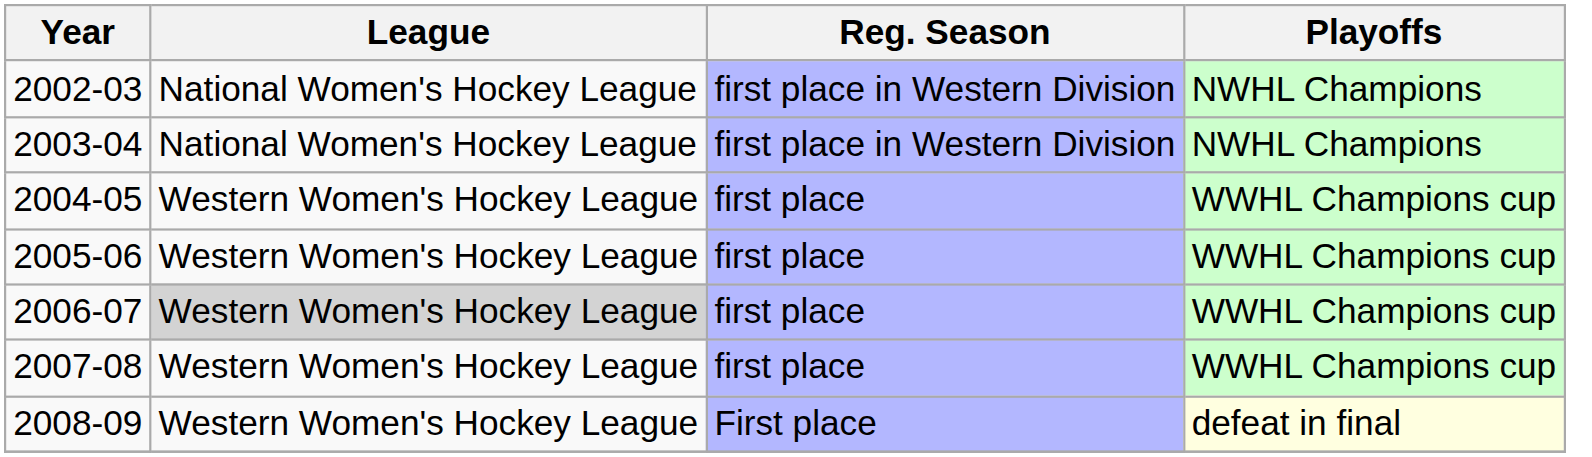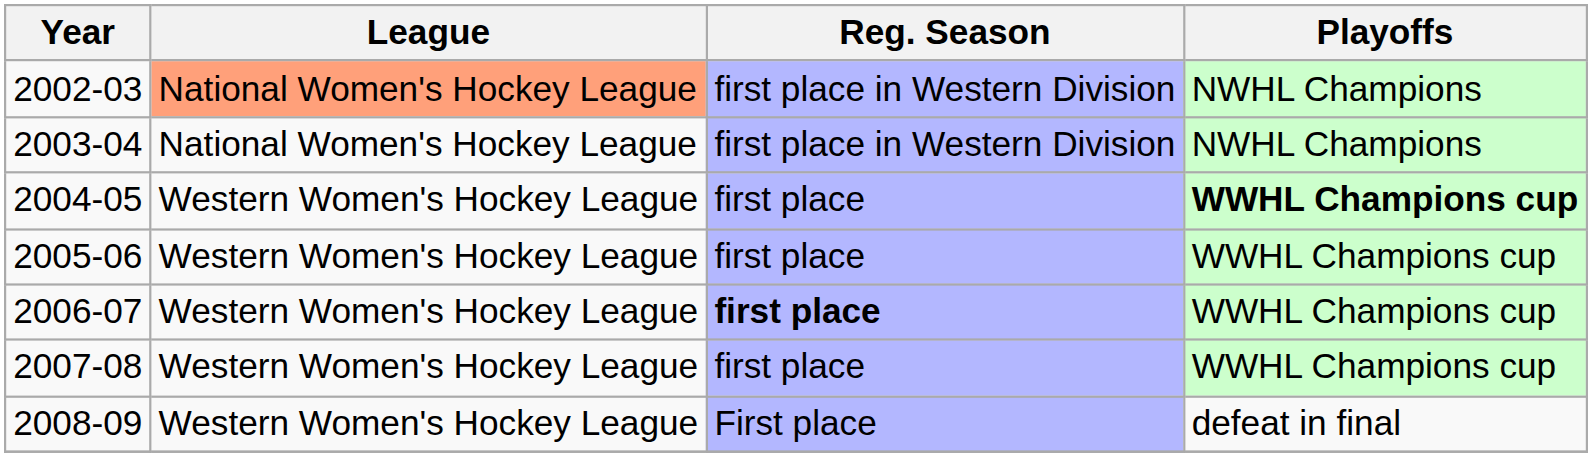(428, 88) no background -> (428, 88) lightsalmon background
(1374, 199) normal -> (1385, 199) bold
(428, 311) lightgrey background -> (428, 311) no background
(790, 311) normal -> (798, 311) bold
(1296, 423) lightyellow background -> (1296, 423) no background
